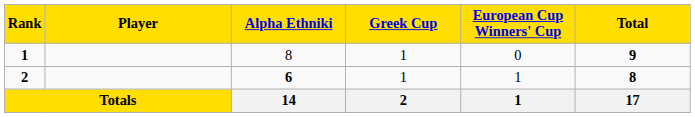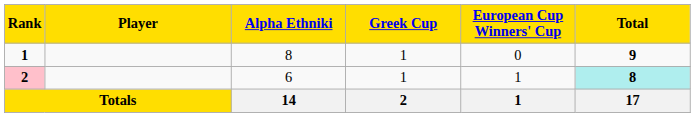(25, 77) no background -> (25, 77) pink background
(289, 77) bold -> (289, 77) normal
(633, 77) no background -> (633, 77) paleturquoise background
